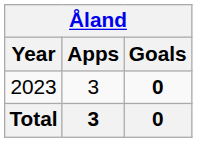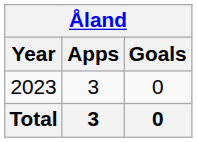(158, 86) bold -> (158, 86) normal
